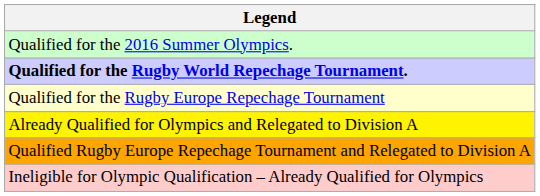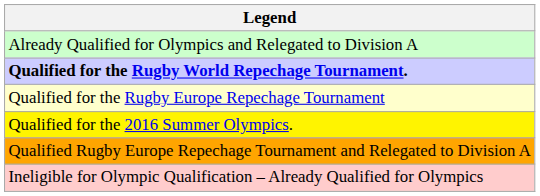(151, 44) Qualified for the 2016 Summer Olympics. -> (213, 44) Already Qualified for Olympics and Relegated to Division A
(213, 124) Already Qualified for Olympics and Relegated to Division A -> (151, 124) Qualified for the 2016 Summer Olympics.
